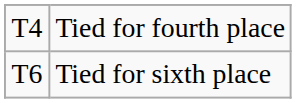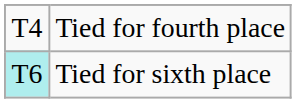(27, 73) no background -> (27, 73) paleturquoise background
